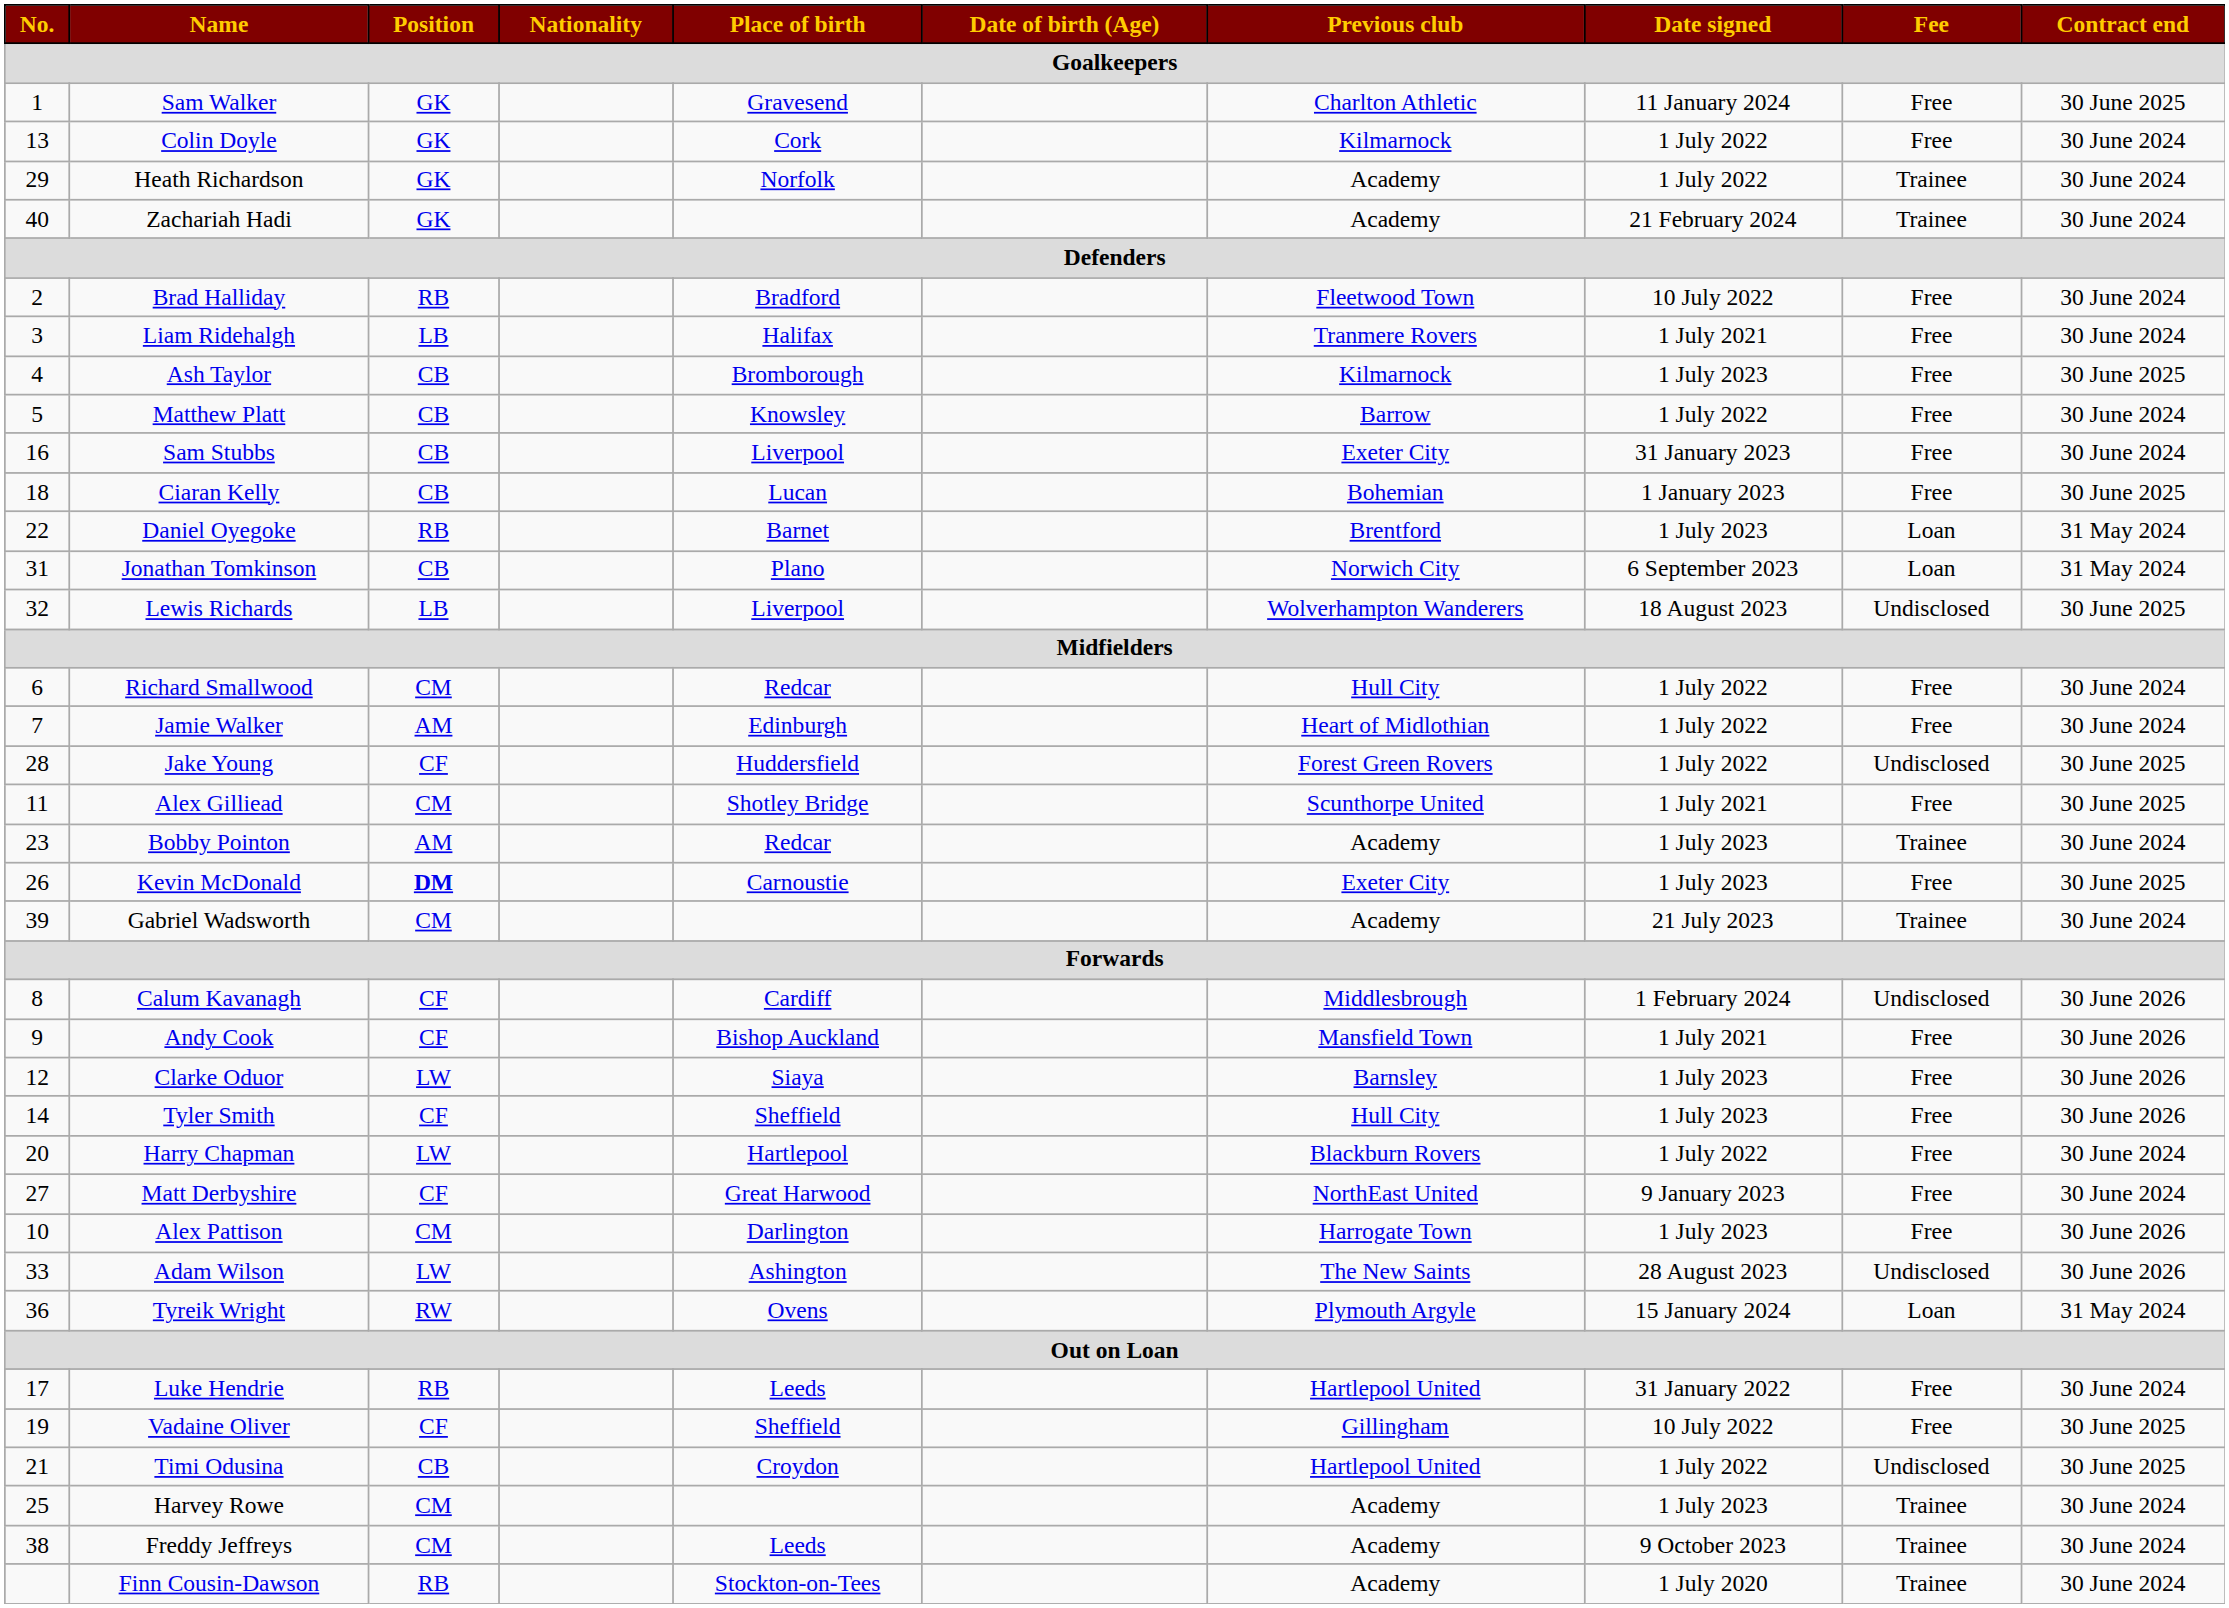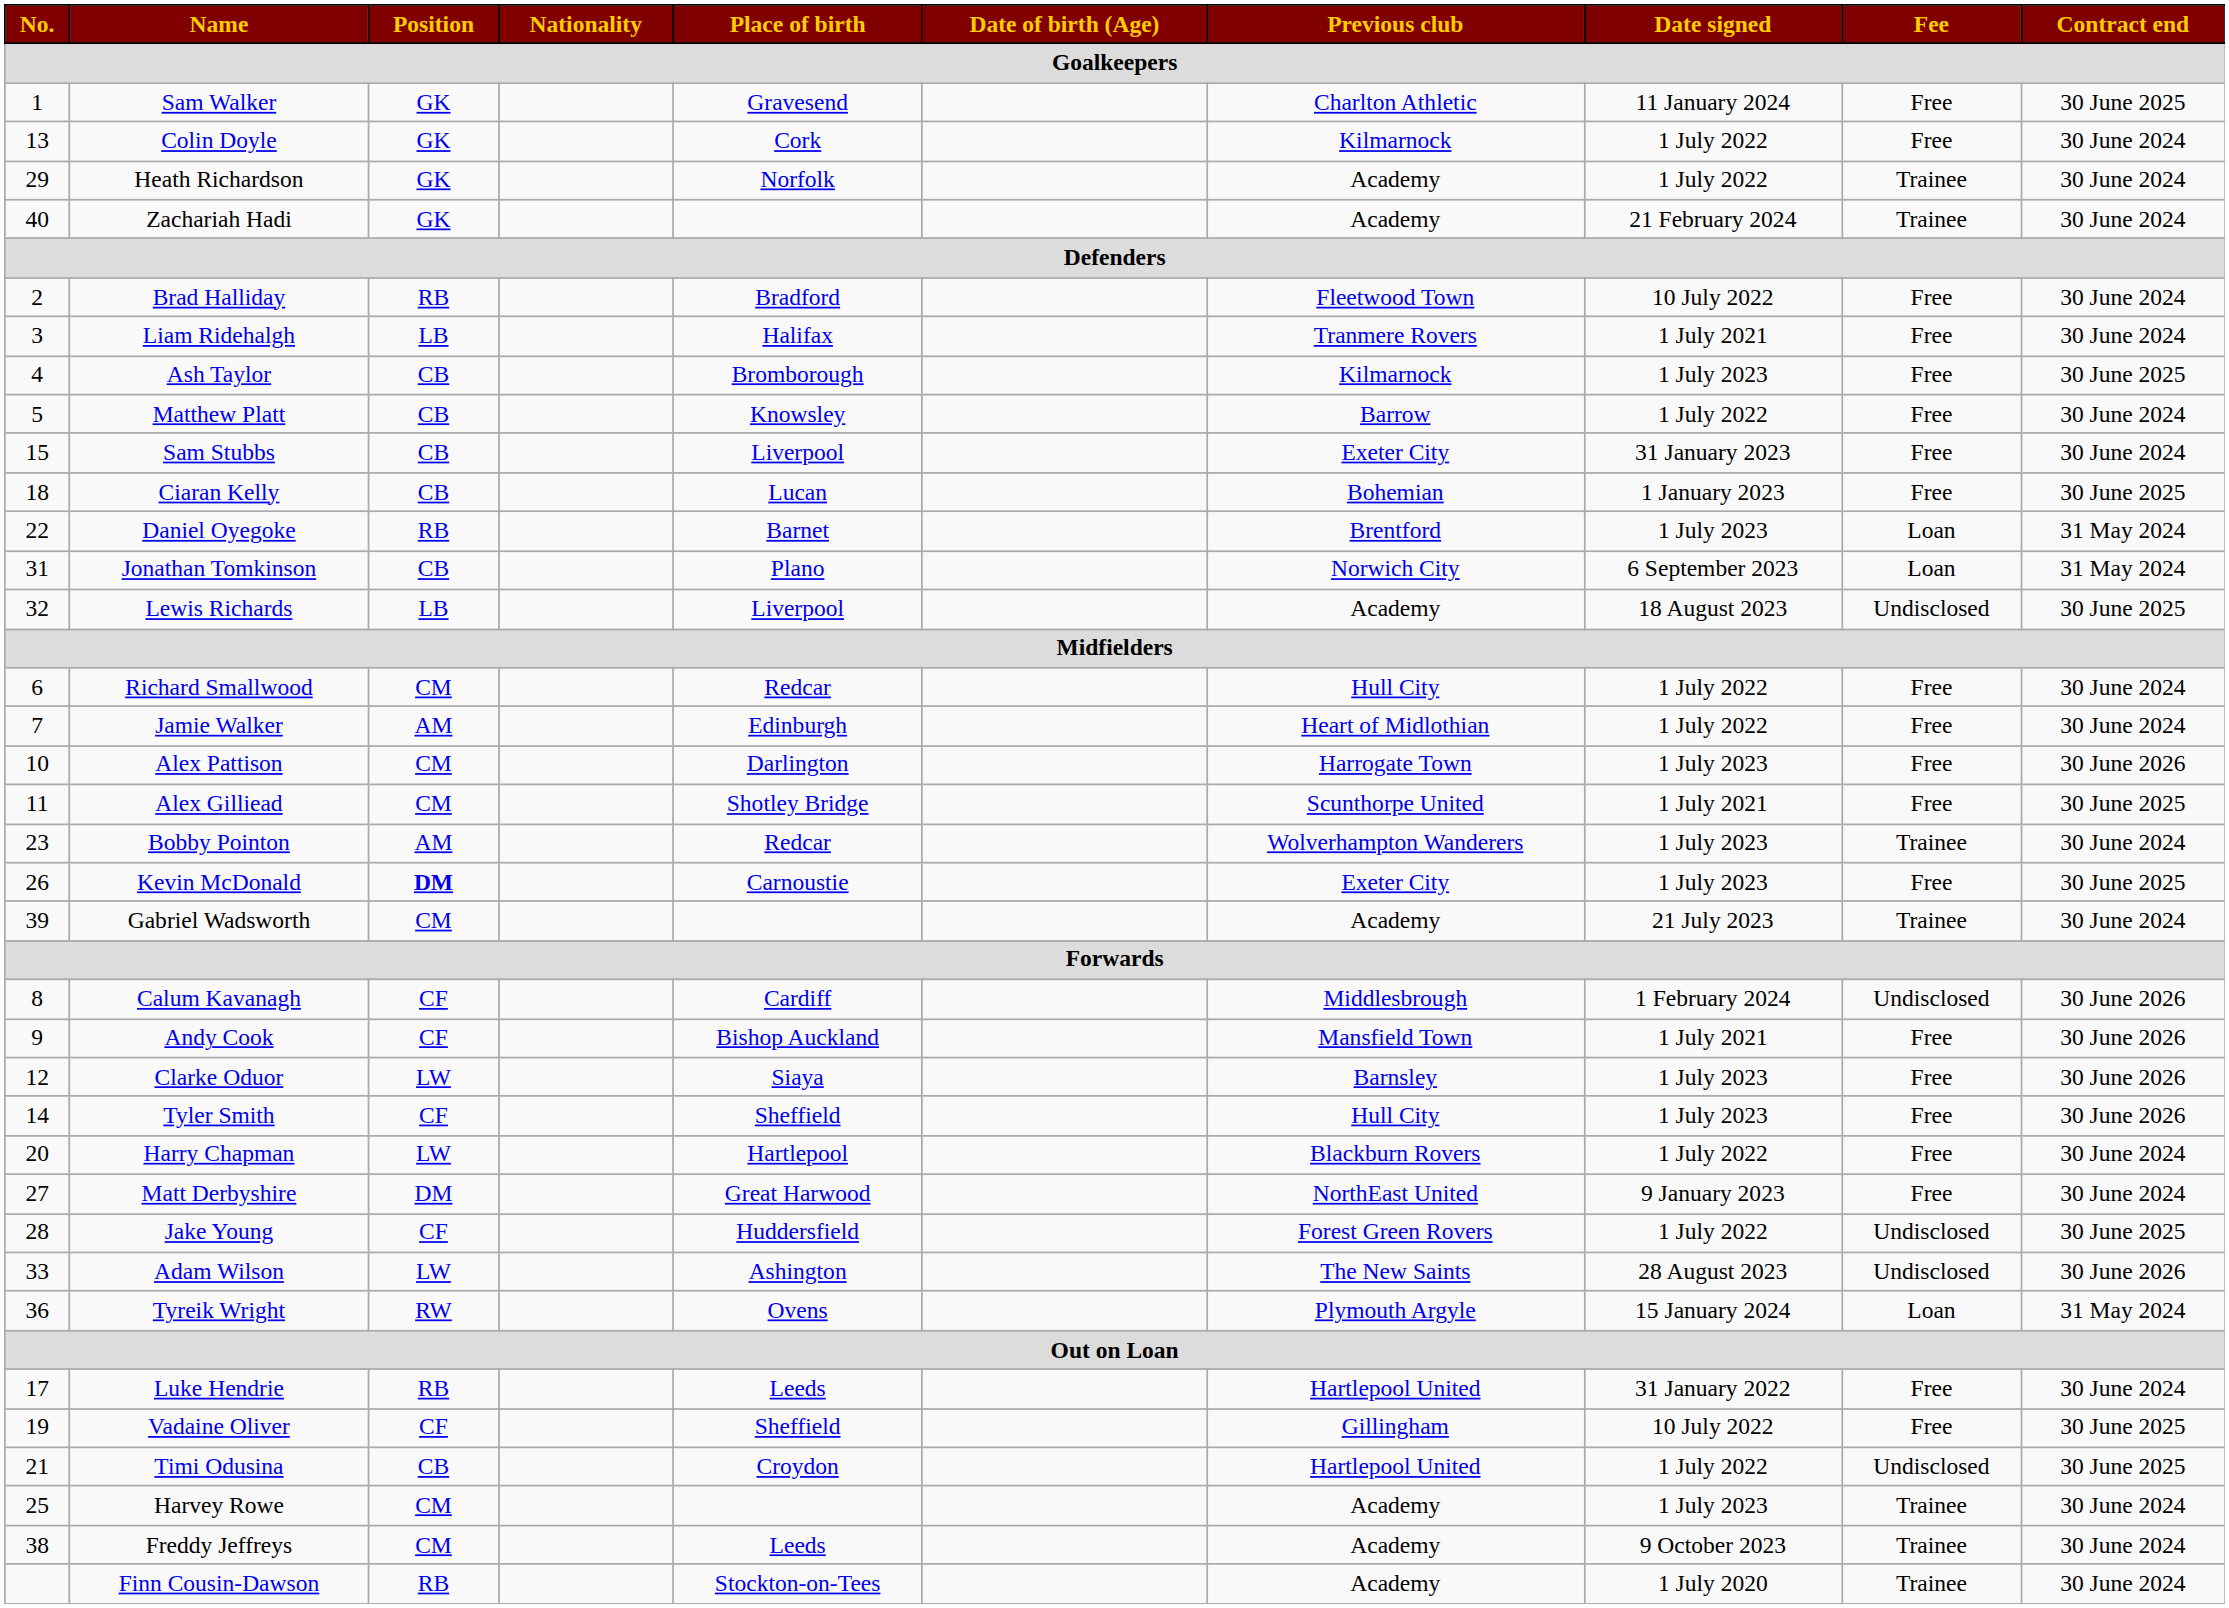(37, 452) 16 -> (37, 452) 15
(1395, 608) Wolverhampton Wanderers -> (1395, 608) Academy
rows swapped: (219, 1232) <-> (219, 764)
(1395, 842) Academy -> (1395, 842) Wolverhampton Wanderers
(433, 1193) CF -> (433, 1193) DM
